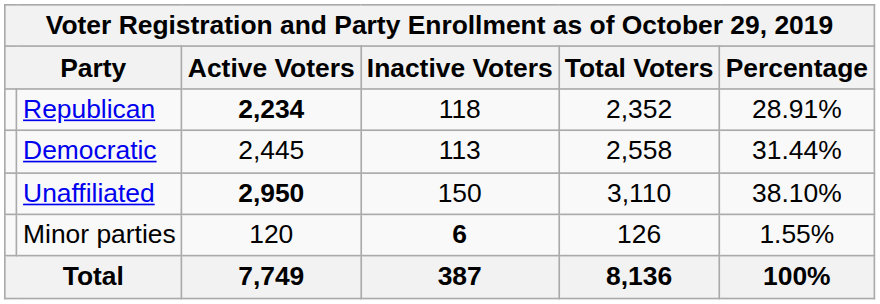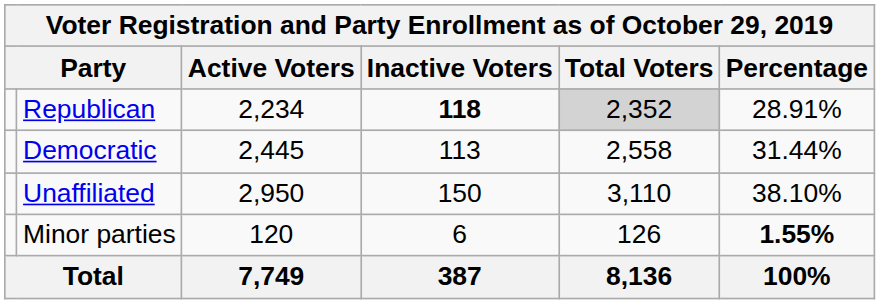(271, 109) bold -> (271, 109) normal
(460, 109) normal -> (460, 109) bold
(639, 109) no background -> (639, 109) lightgrey background
(271, 192) bold -> (271, 192) normal
(460, 234) bold -> (460, 234) normal
(797, 234) normal -> (797, 234) bold
